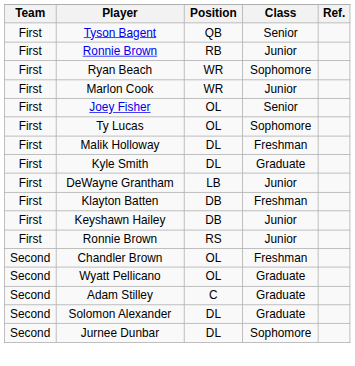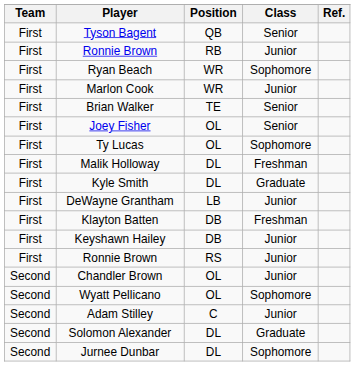+ row: (120, 107)
(281, 257) Freshman -> (281, 276) Junior
(281, 276) Graduate -> (281, 295) Sophomore
(281, 295) Graduate -> (281, 314) Junior
